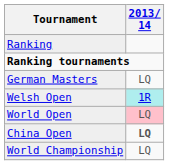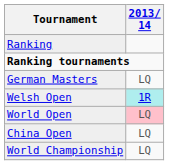(145, 133) bold -> (145, 133) normal
